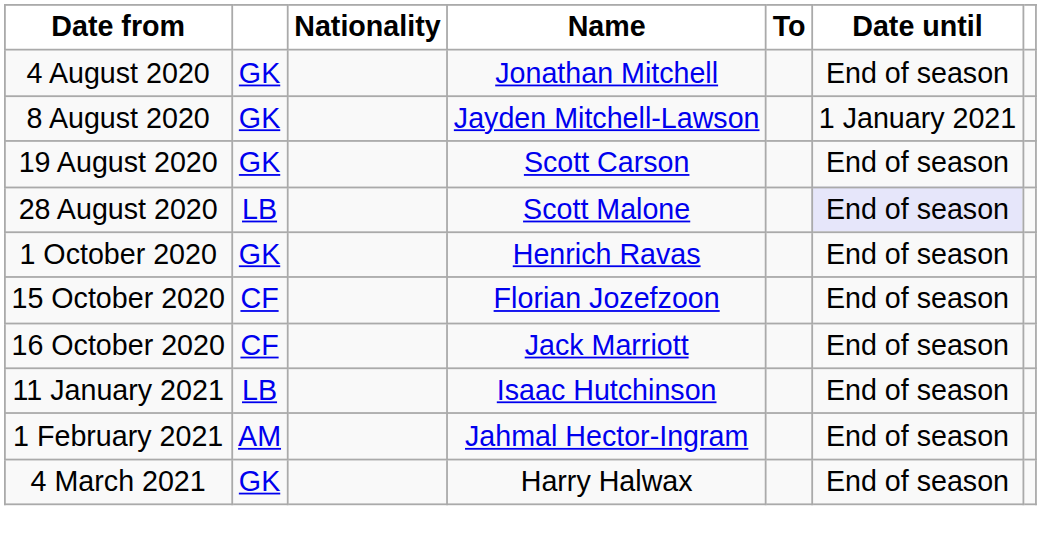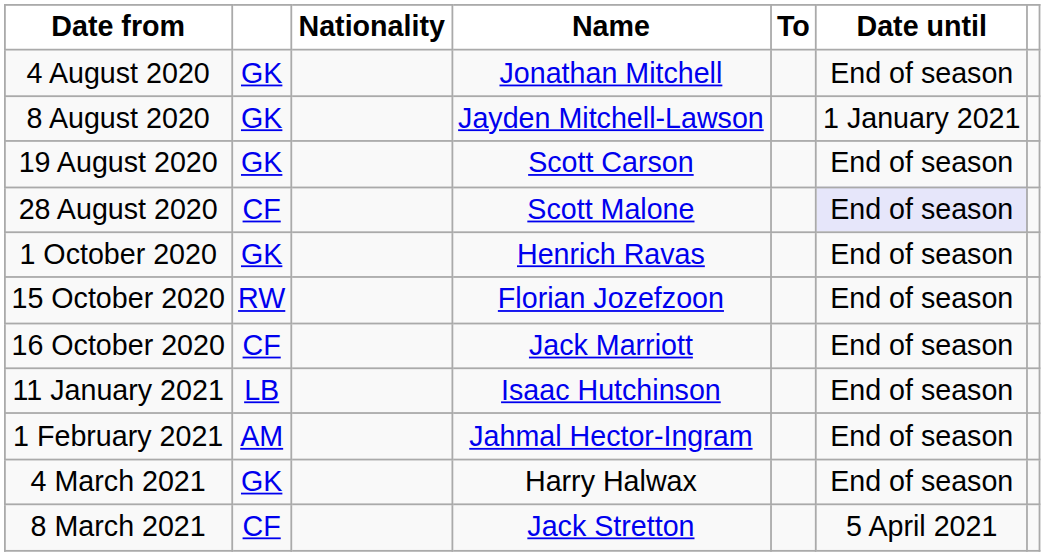(260, 208) LB -> (262, 208) CF
(260, 299) CF -> (262, 299) RW
+ row: (118, 526)
